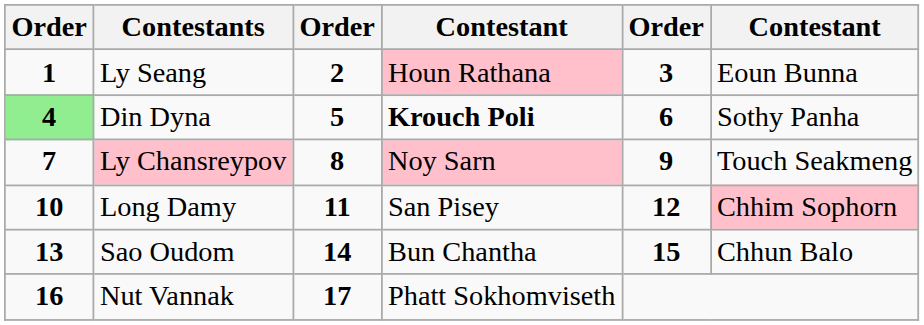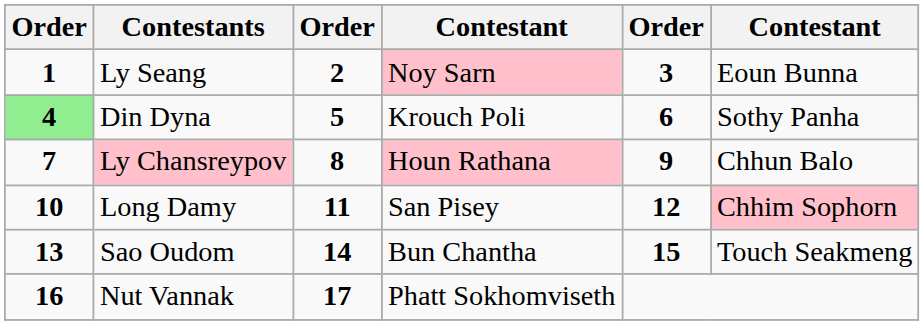(469, 71) Houn Rathana -> (442, 71) Noy Sarn
(461, 116) bold -> (457, 116) normal
(442, 161) Noy Sarn -> (469, 161) Houn Rathana
(815, 161) Touch Seakmeng -> (785, 161) Chhun Balo
(785, 251) Chhun Balo -> (815, 251) Touch Seakmeng
